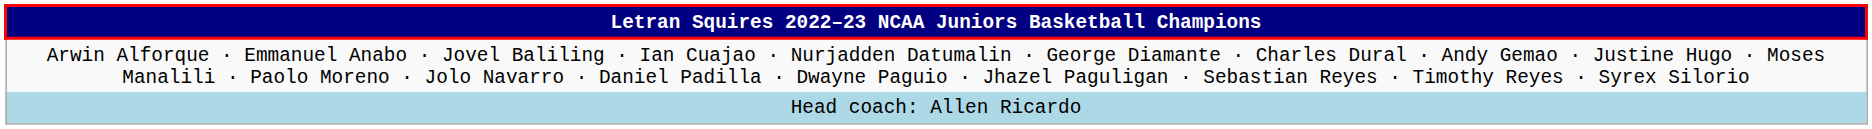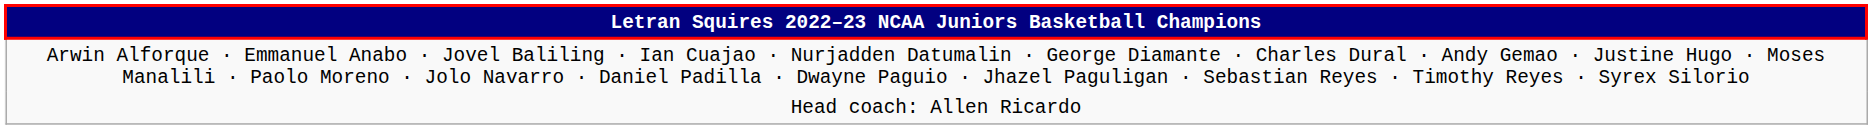(936, 108) lightblue background -> (936, 108) no background
